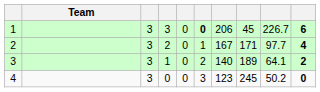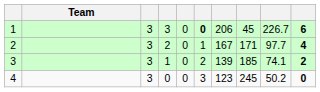(224, 62) 140 -> (224, 62) 139
(248, 62) 189 -> (248, 62) 185
(276, 62) 64.1 -> (276, 62) 74.1
